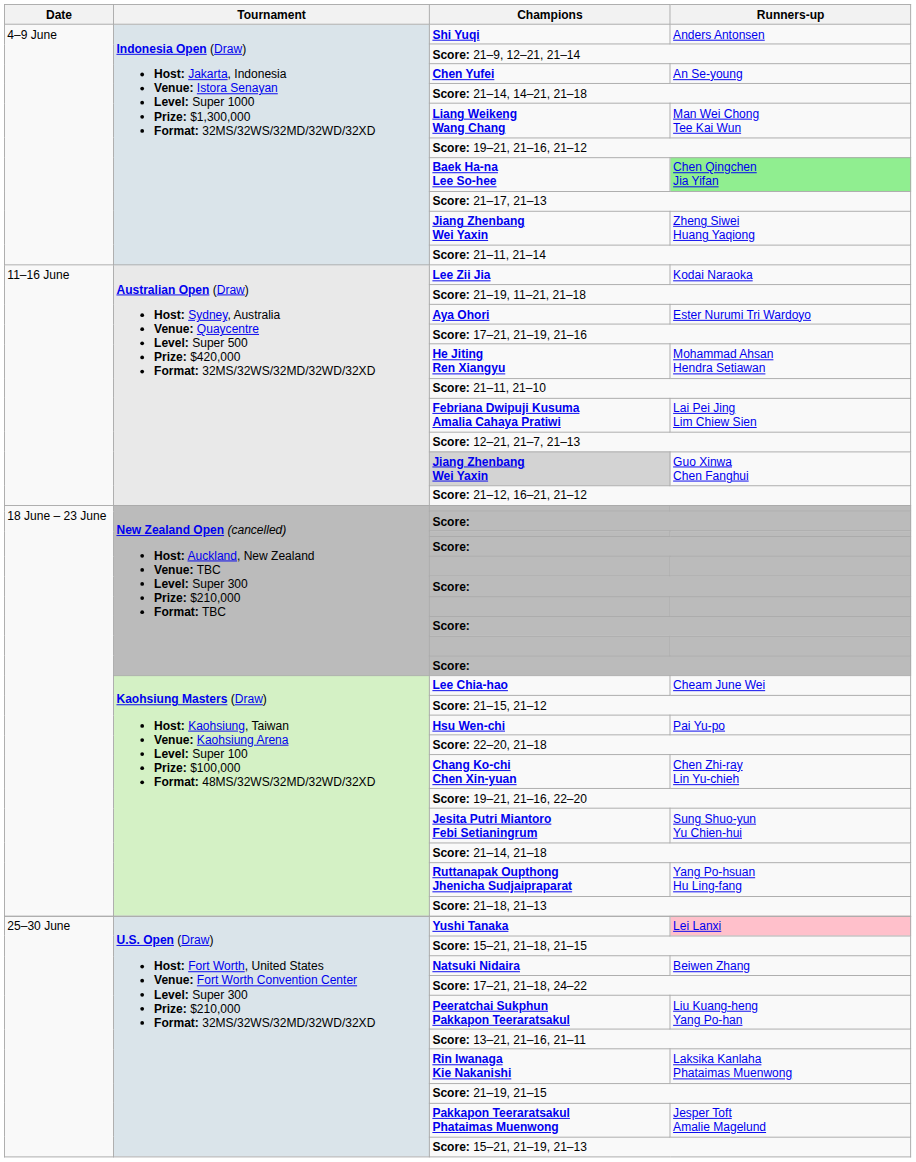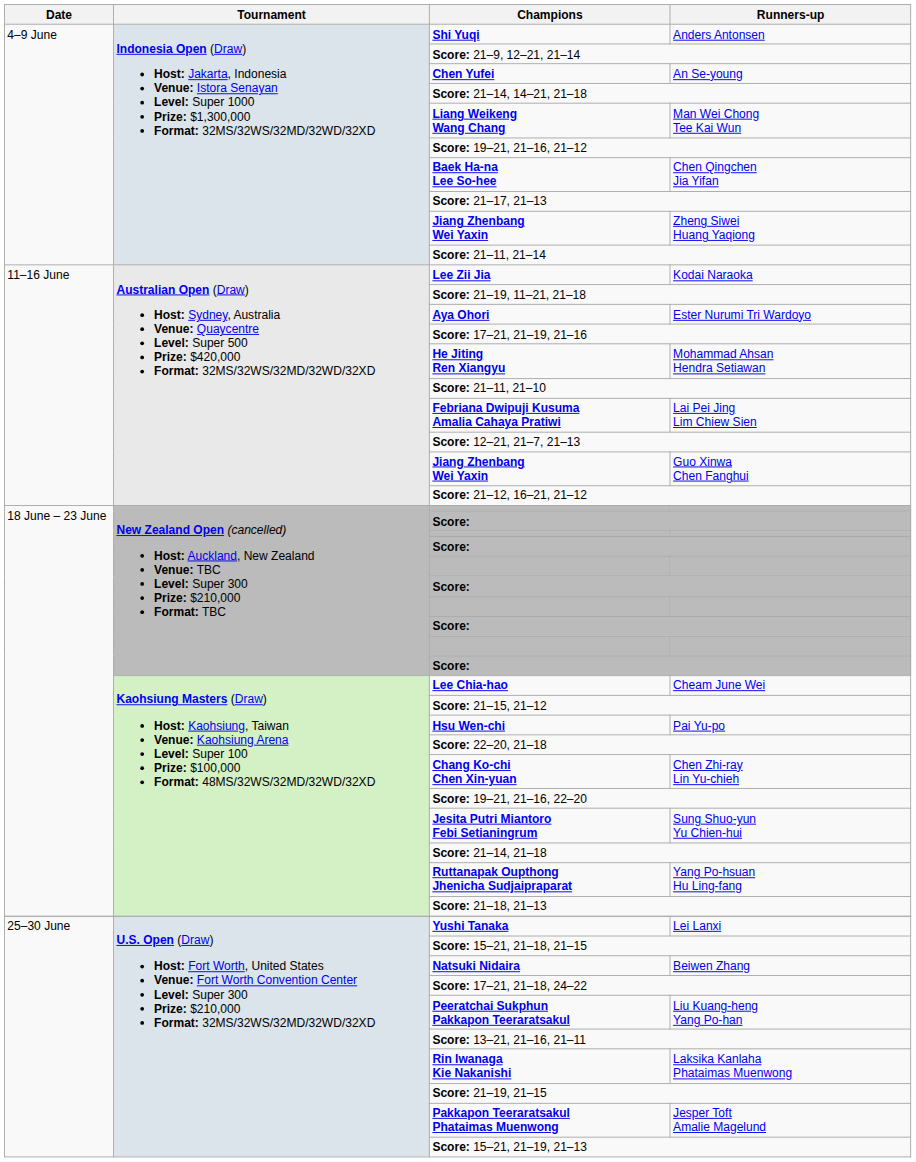(715, 174) lightgreen background -> (715, 174) no background
(479, 468) lightgrey background -> (479, 468) no background
(697, 926) pink background -> (697, 926) no background
